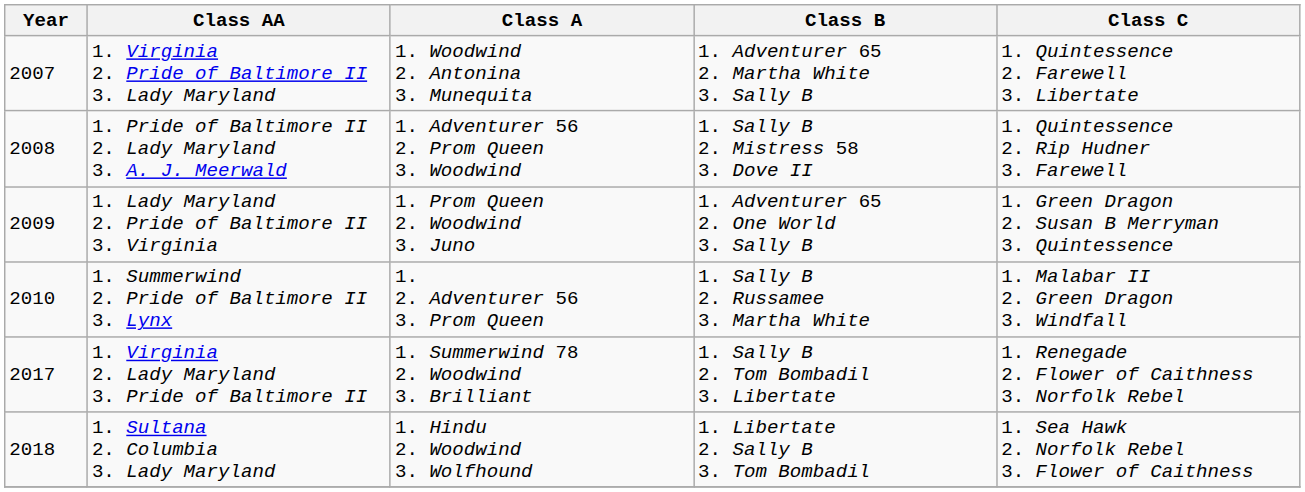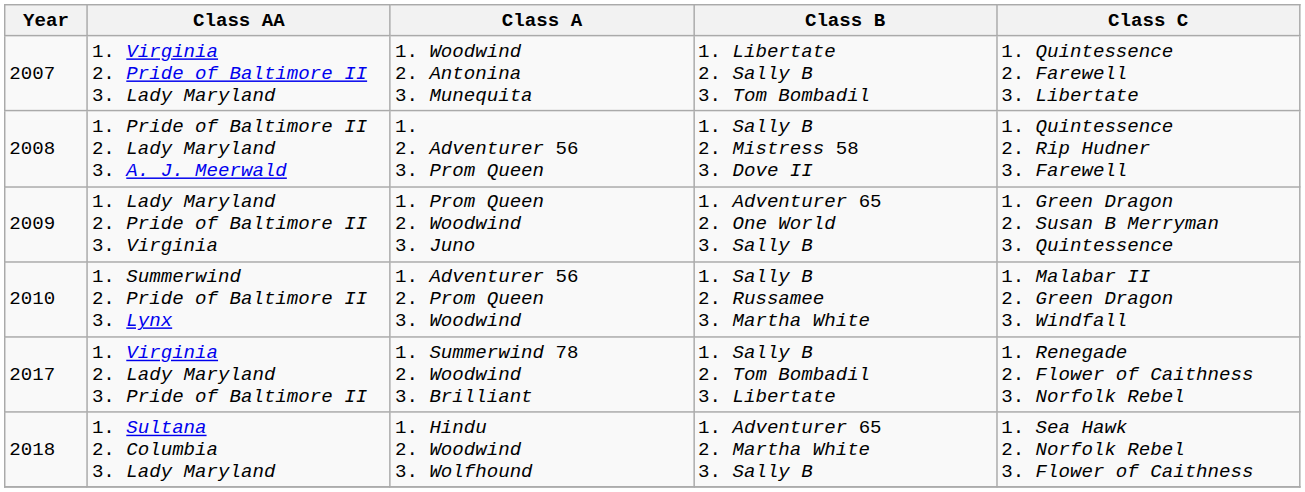(790, 74) 1. Adventurer 65 2. Martha White 3. Sally B -> (784, 74) 1. Libertate 2. Sally B 3. Tom Bombadil
(487, 149) 1. Adventurer 56 2. Prom Queen 3. Woodwind -> (487, 149) 1. 2. Adventurer 56 3. Prom Queen
(487, 299) 1. 2. Adventurer 56 3. Prom Queen -> (487, 299) 1. Adventurer 56 2. Prom Queen 3. Woodwind
(784, 450) 1. Libertate 2. Sally B 3. Tom Bombadil -> (790, 450) 1. Adventurer 65 2. Martha White 3. Sally B
